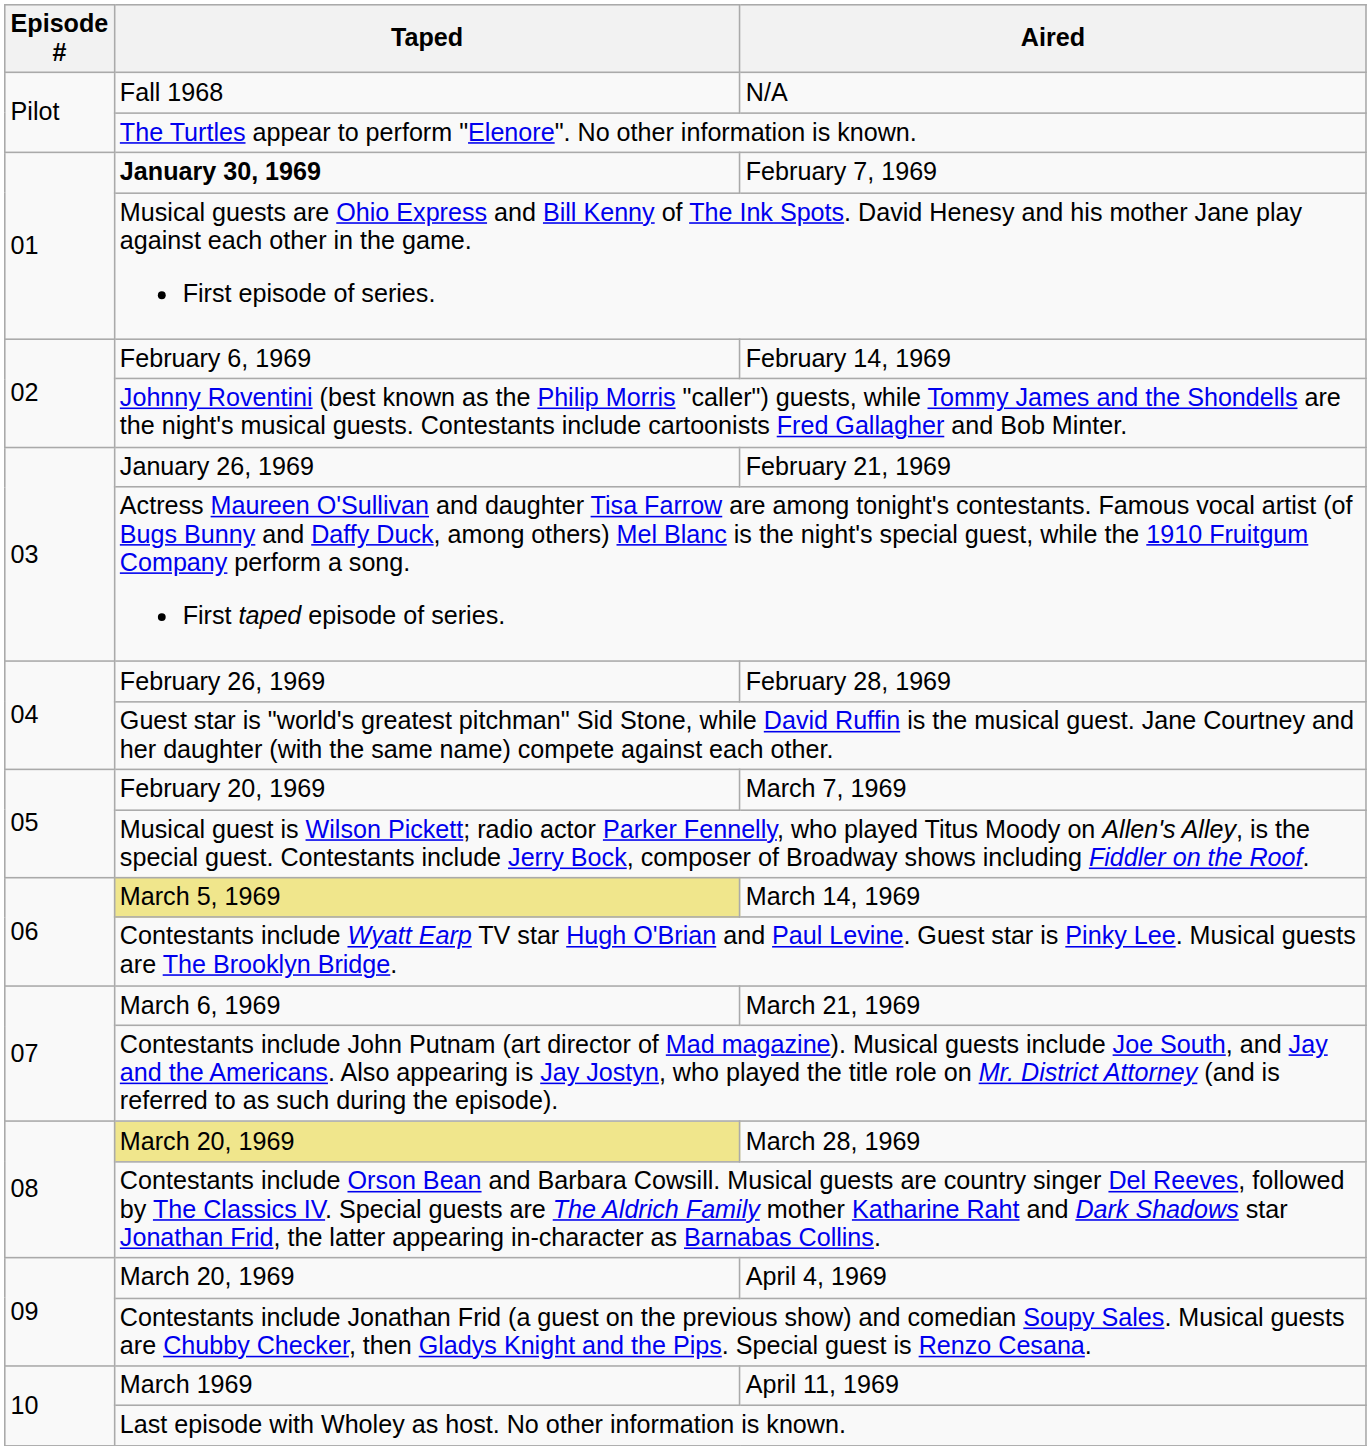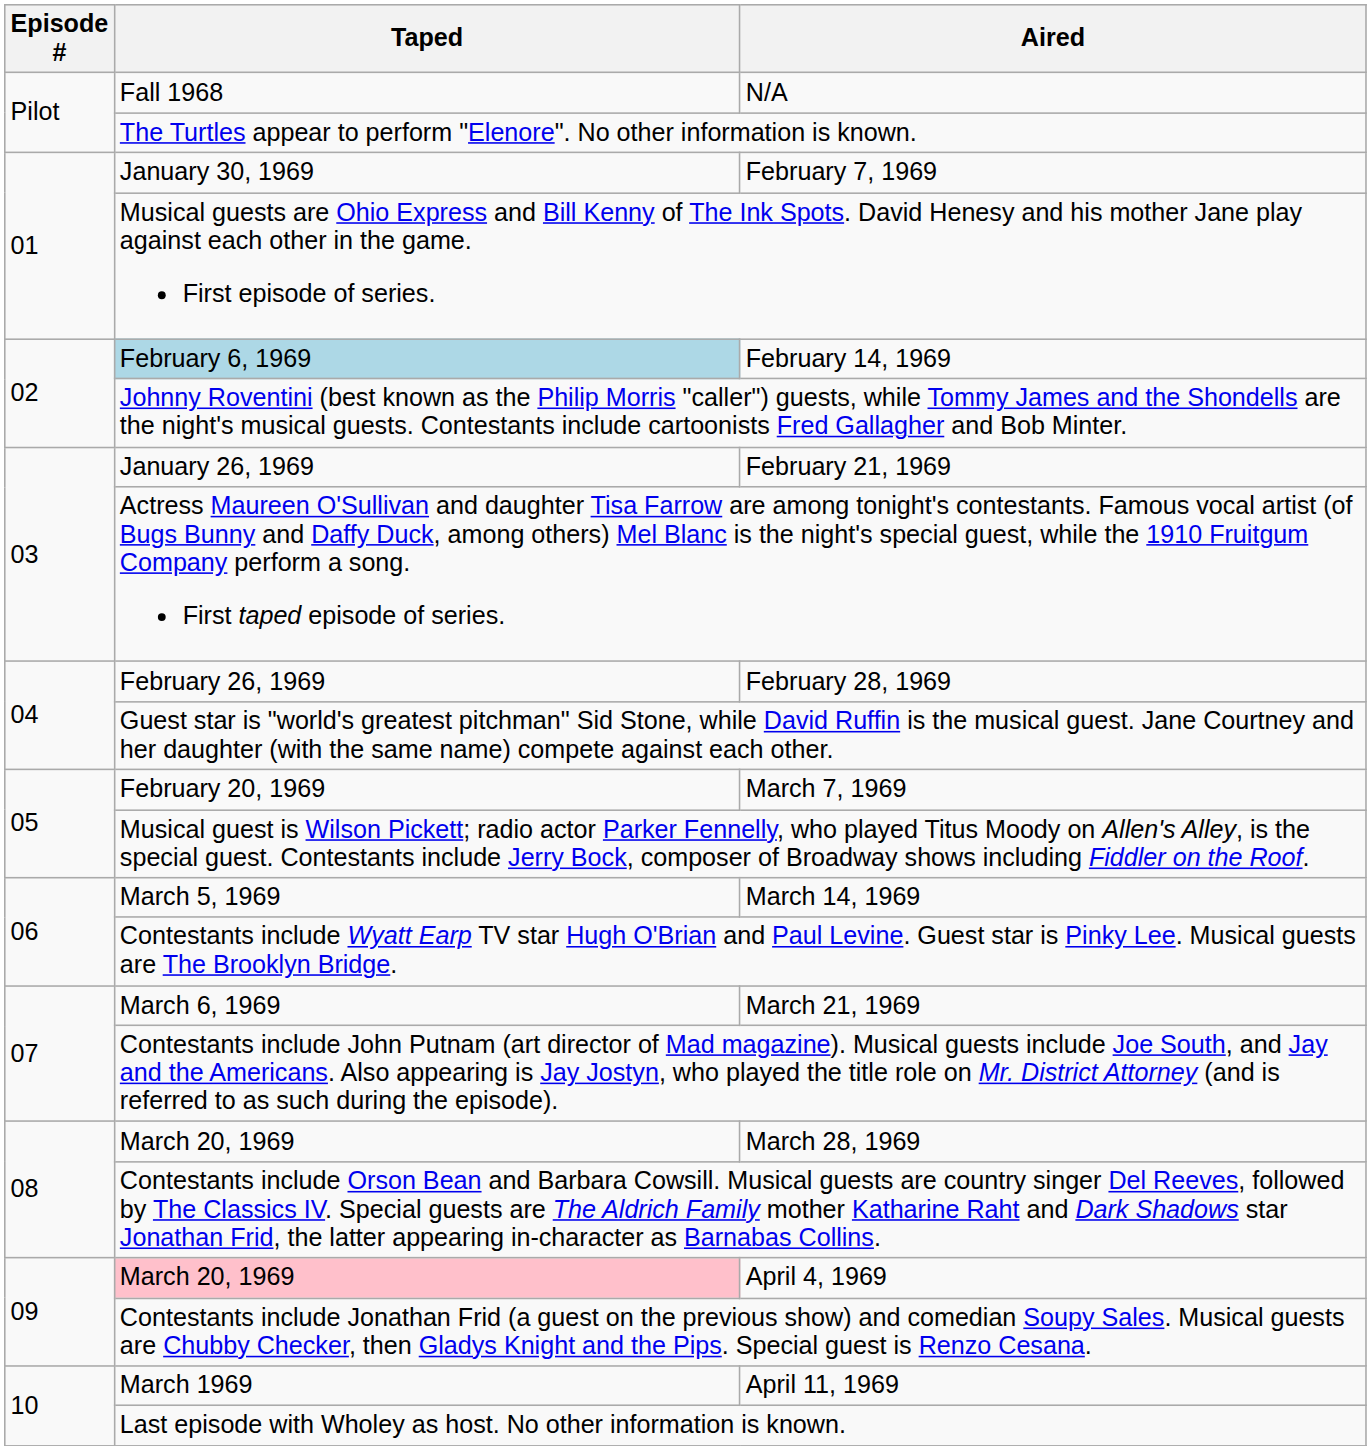(220, 172) bold -> (217, 172) normal
(216, 358) no background -> (216, 358) lightblue background
(200, 897) khaki background -> (200, 897) no background
(207, 1141) khaki background -> (207, 1141) no background
(207, 1277) no background -> (207, 1277) pink background
